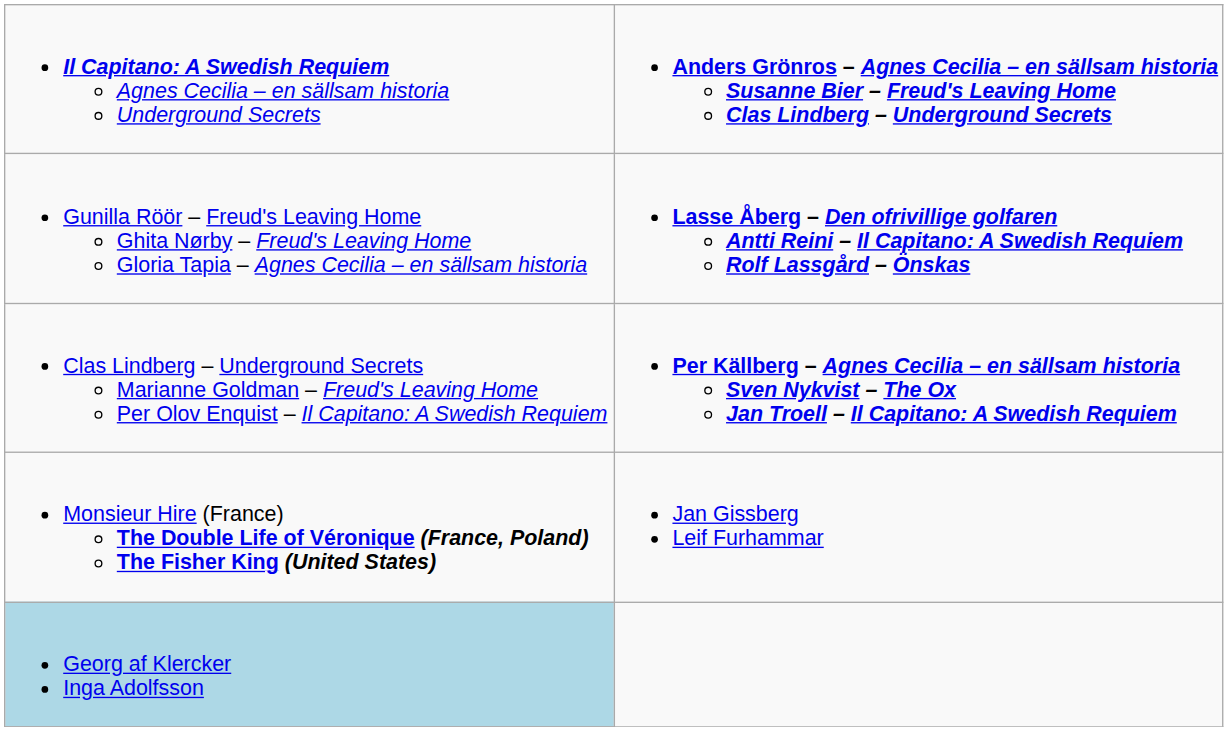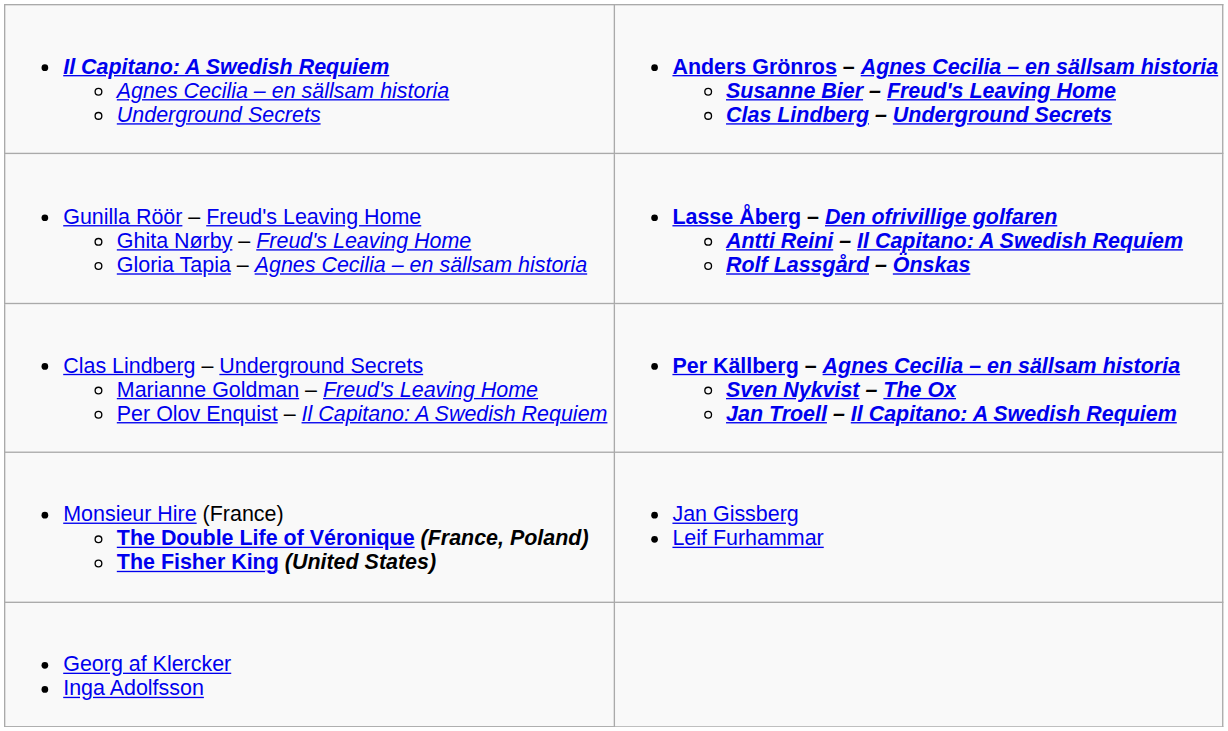(309, 676) lightblue background -> (309, 676) no background
